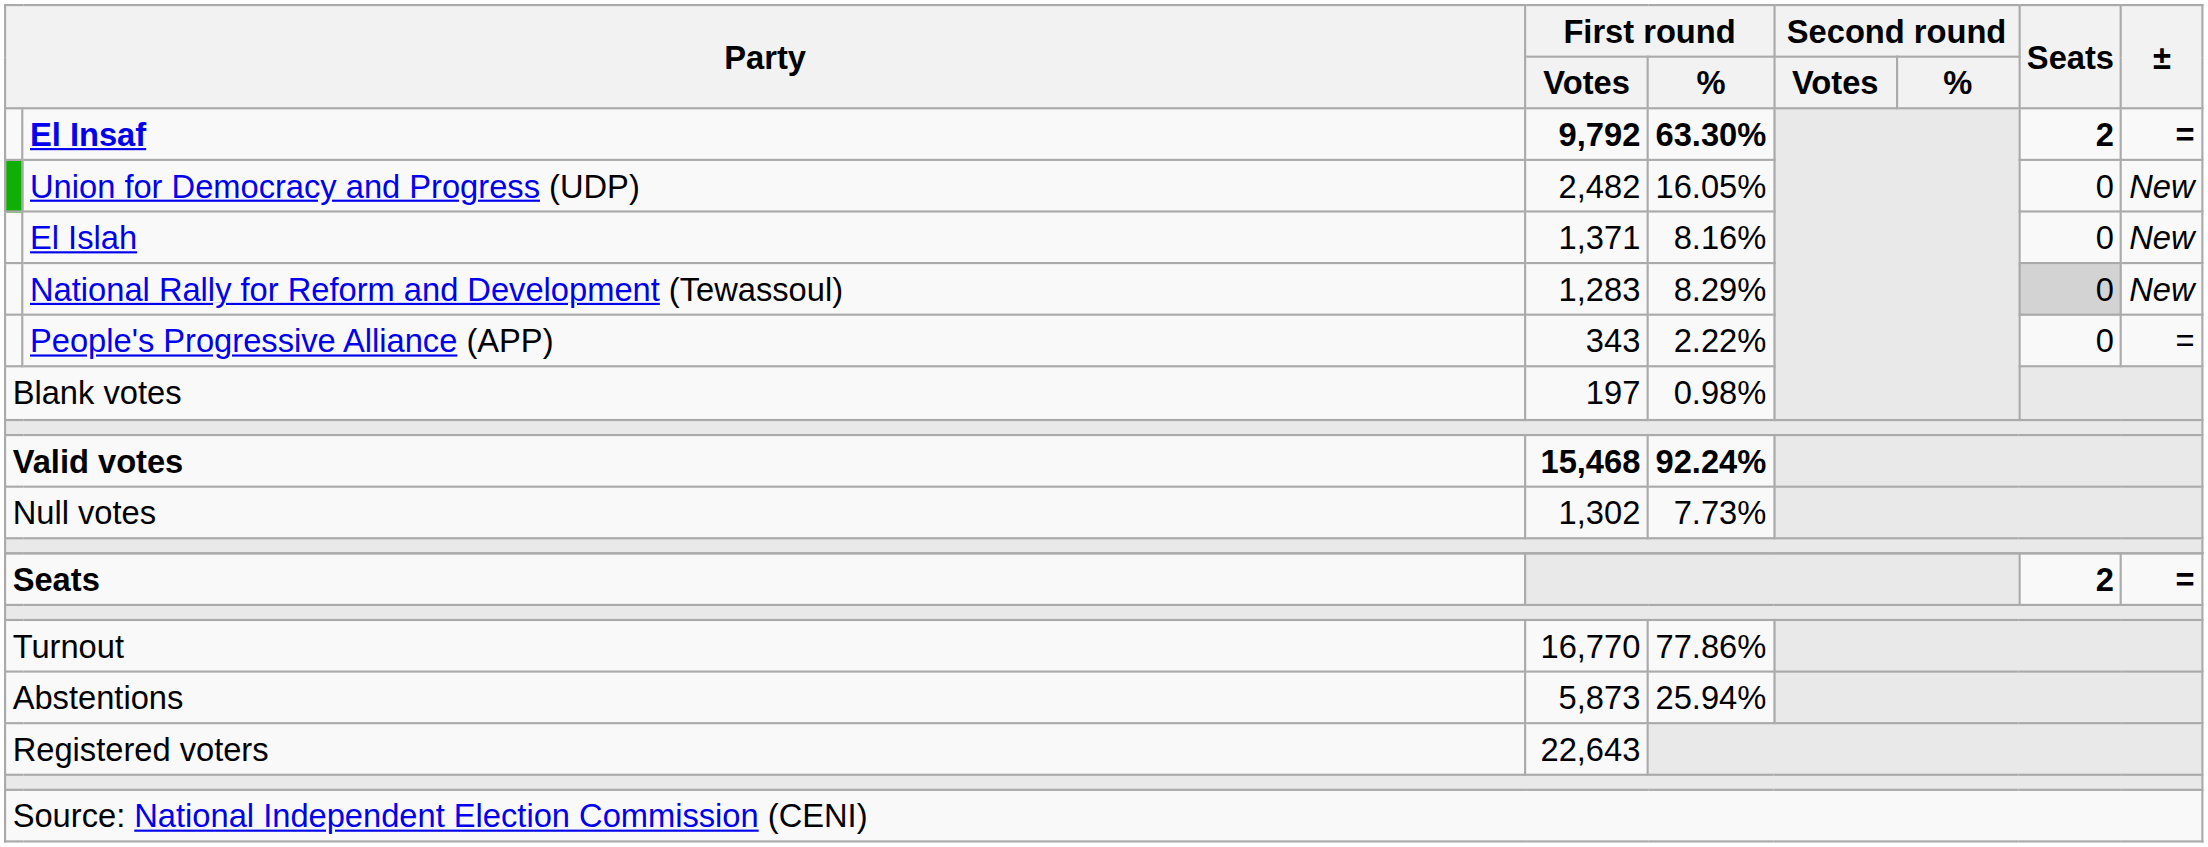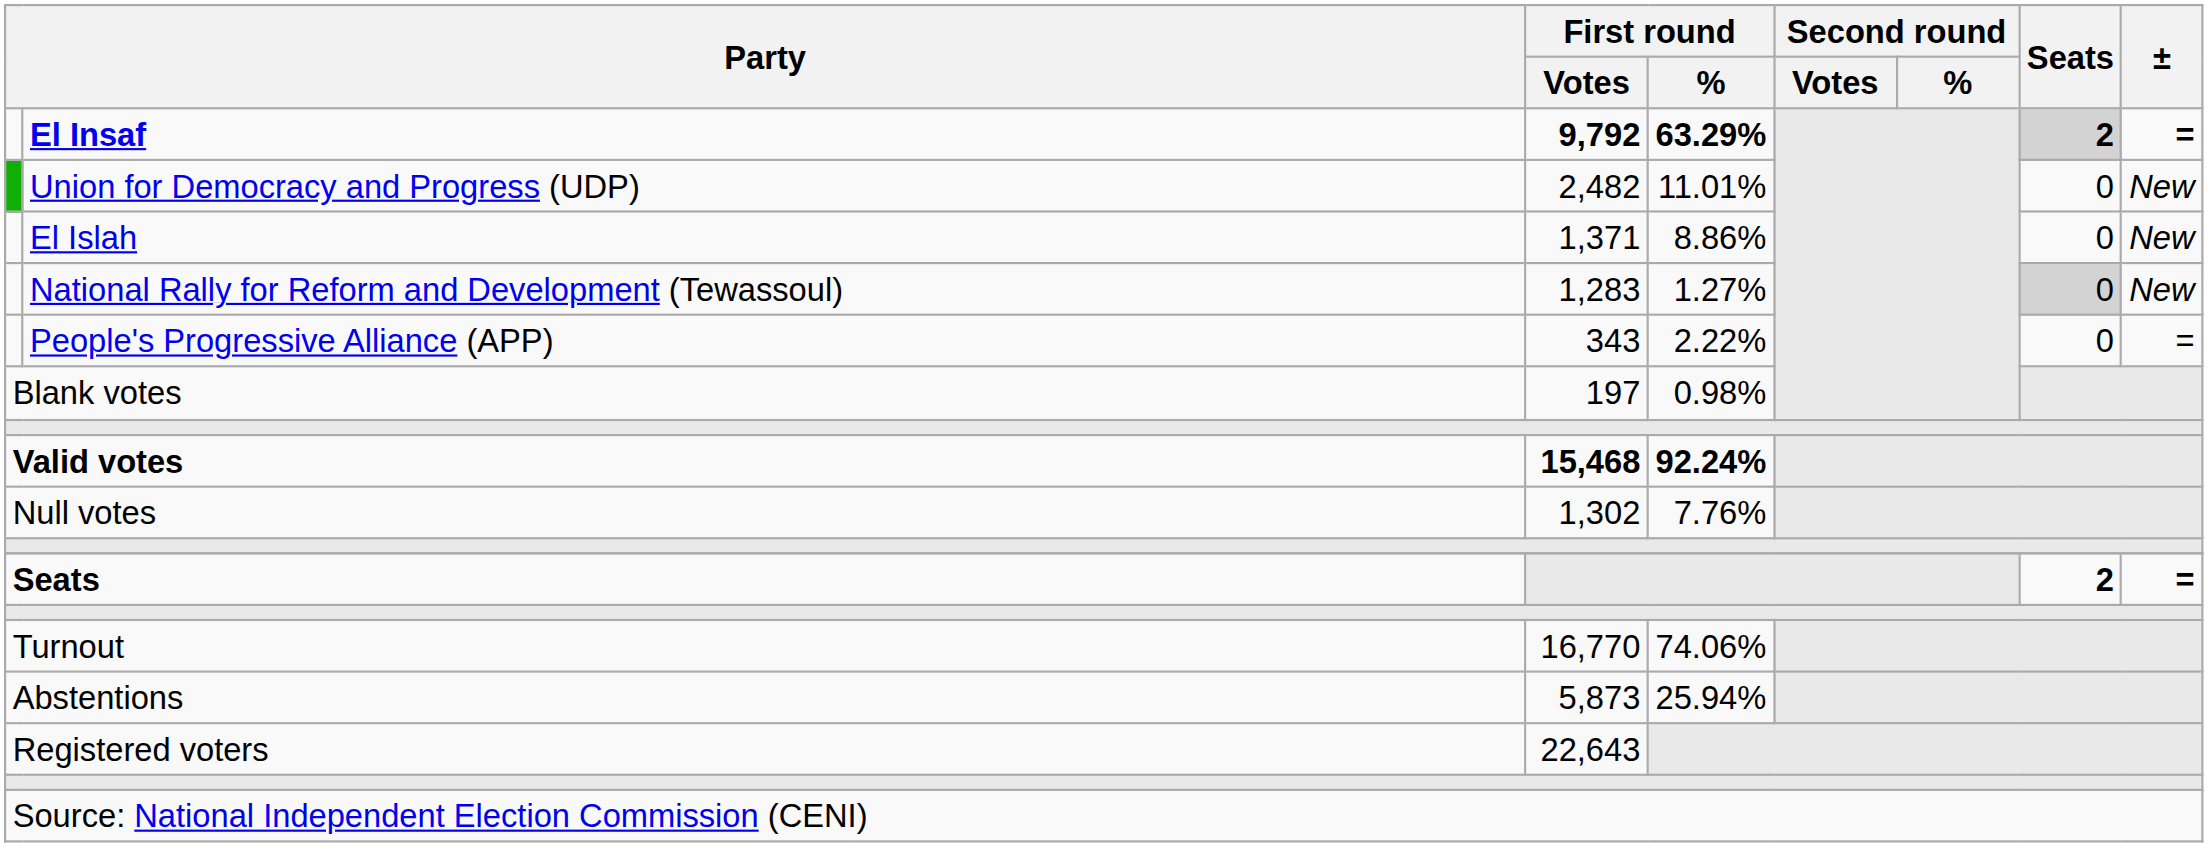(1711, 135) 63.30% -> (1711, 135) 63.29%
(2105, 135) no background -> (2105, 135) lightgrey background
(1711, 186) 16.05% -> (1712, 186) 11.01%
(1720, 238) 8.16% -> (1720, 238) 8.86%
(1720, 290) 8.29% -> (1720, 290) 1.27%
(1720, 512) 7.73% -> (1720, 512) 7.76%
(1711, 646) 77.86% -> (1711, 646) 74.06%
